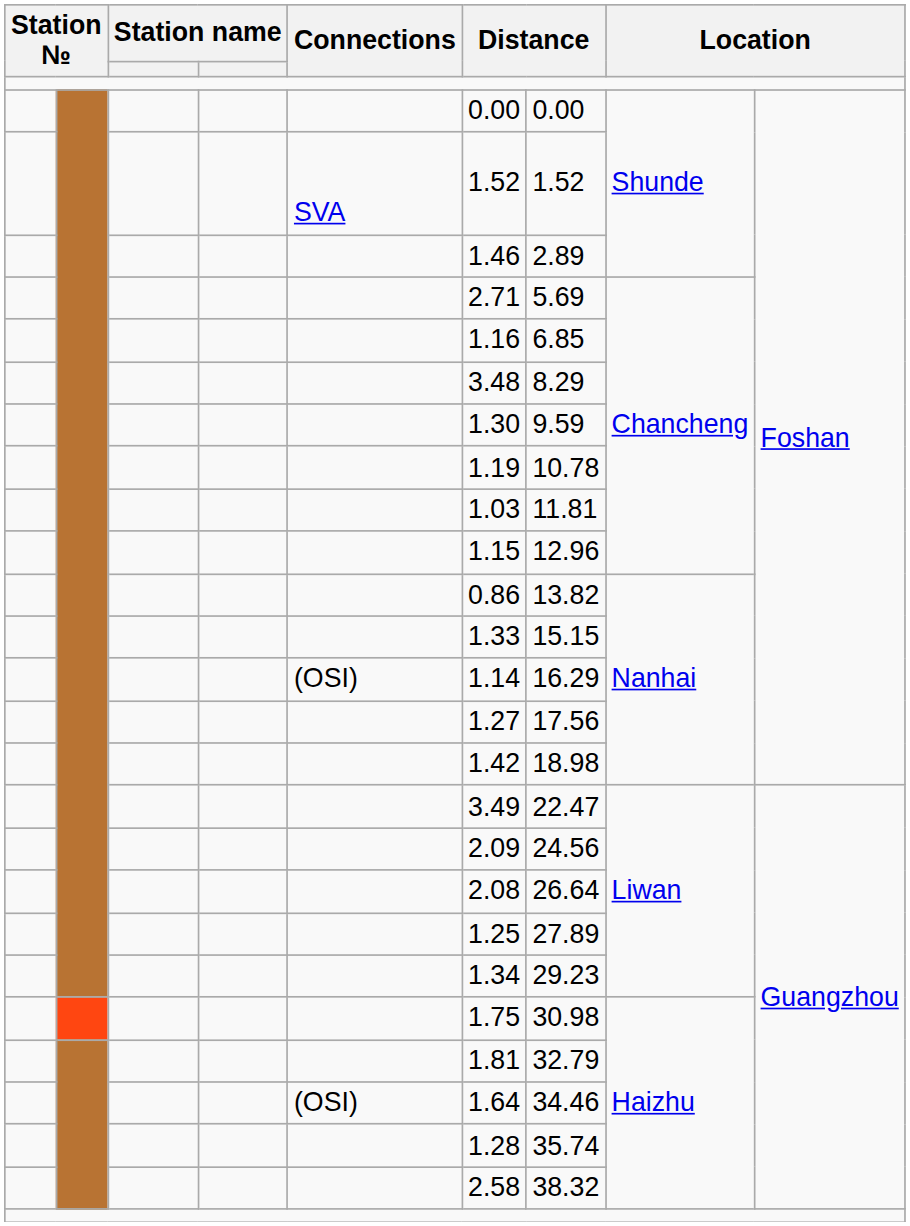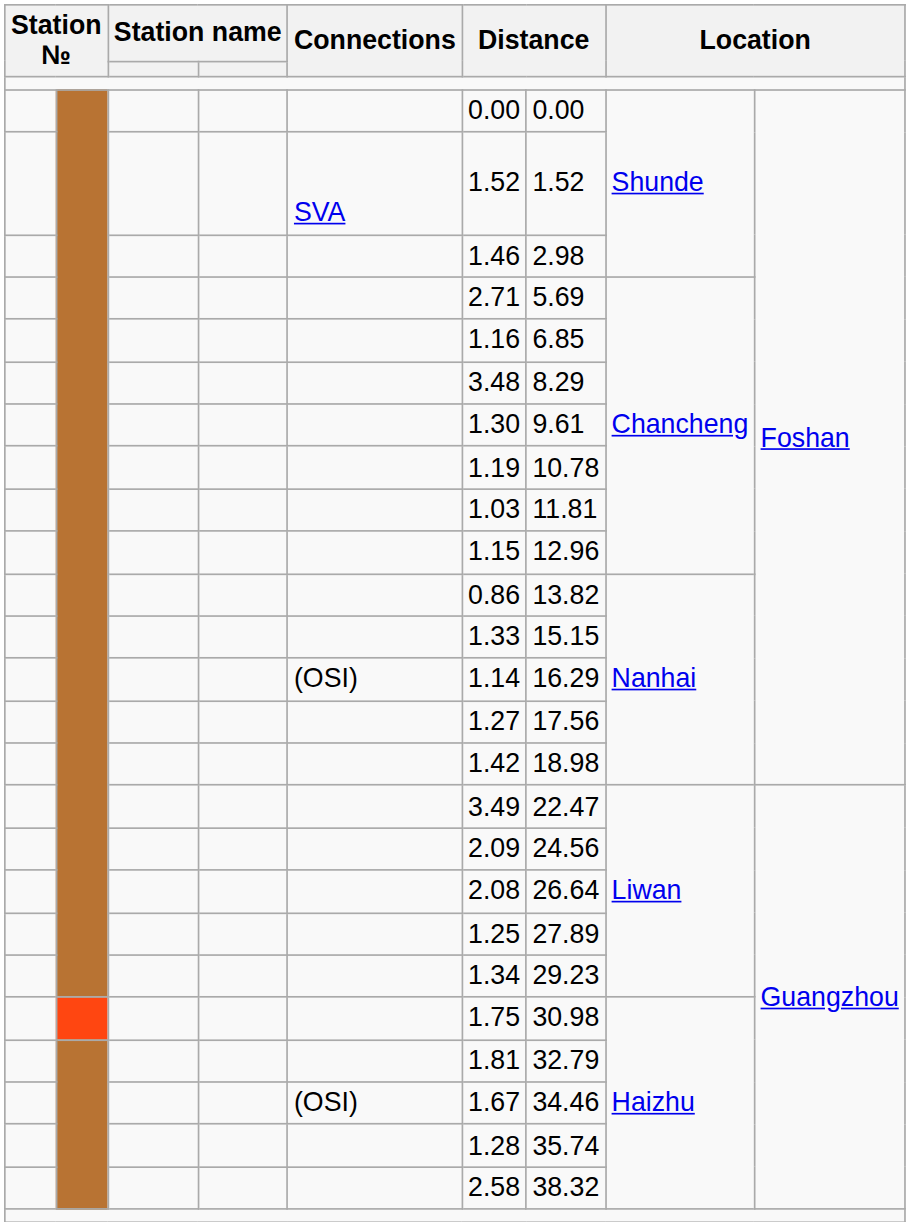(558, 255) 2.89 -> (558, 255) 2.98
(558, 424) 9.59 -> (558, 424) 9.61
(494, 1102) 1.64 -> (494, 1102) 1.67
